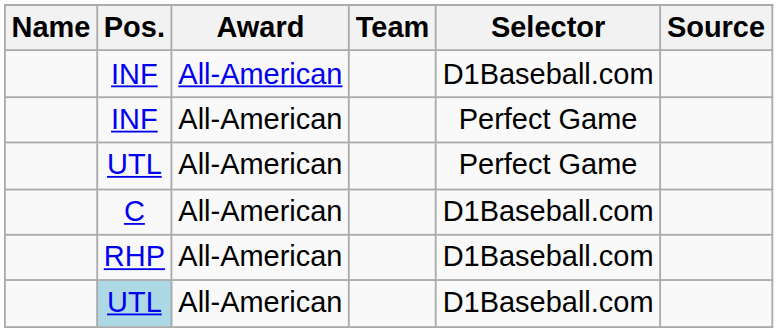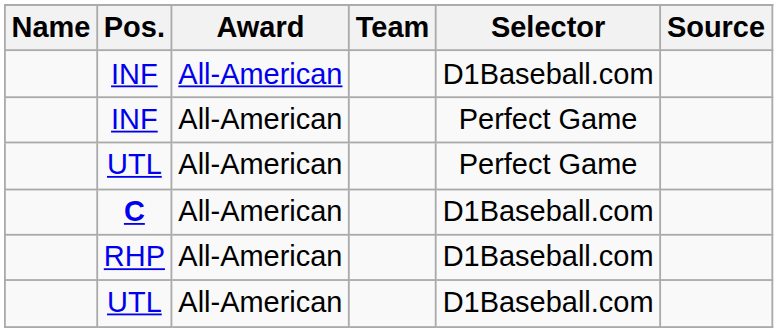(134, 211) normal -> (134, 211) bold
(134, 303) lightblue background -> (134, 303) no background
